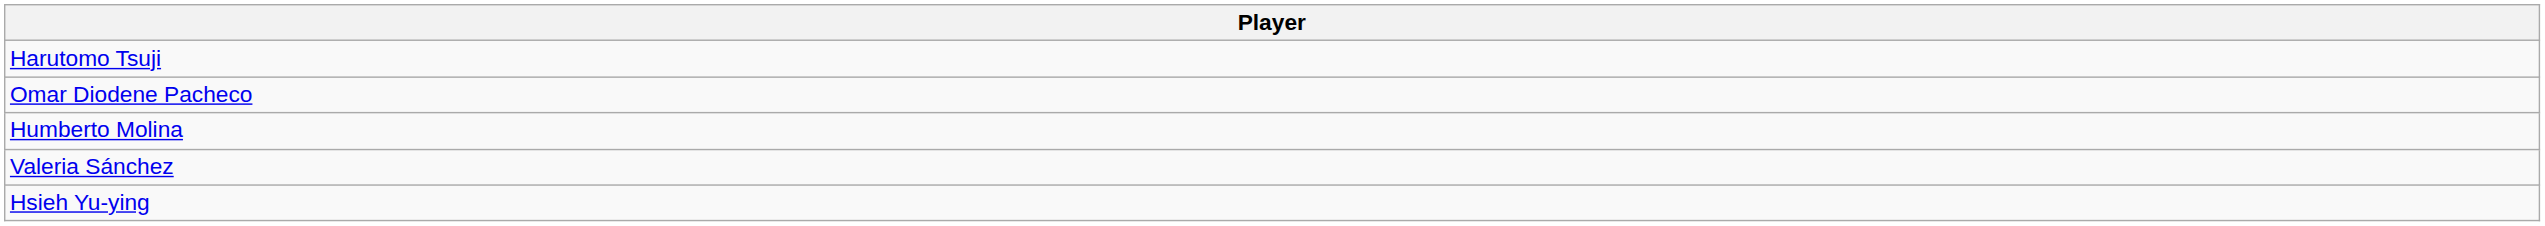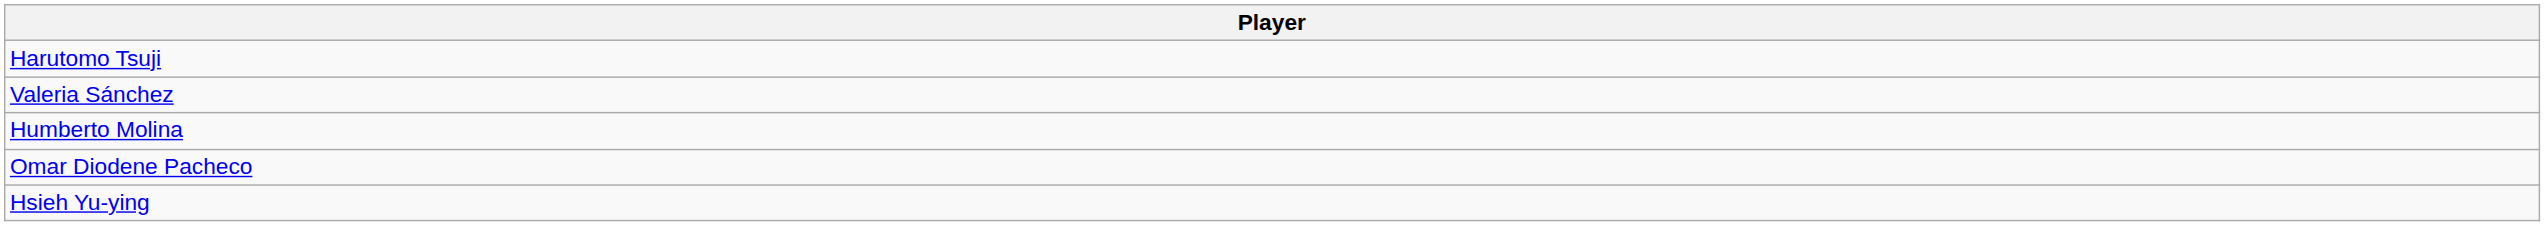(131, 94) Omar Diodene Pacheco -> (92, 94) Valeria Sánchez
(92, 166) Valeria Sánchez -> (131, 166) Omar Diodene Pacheco
